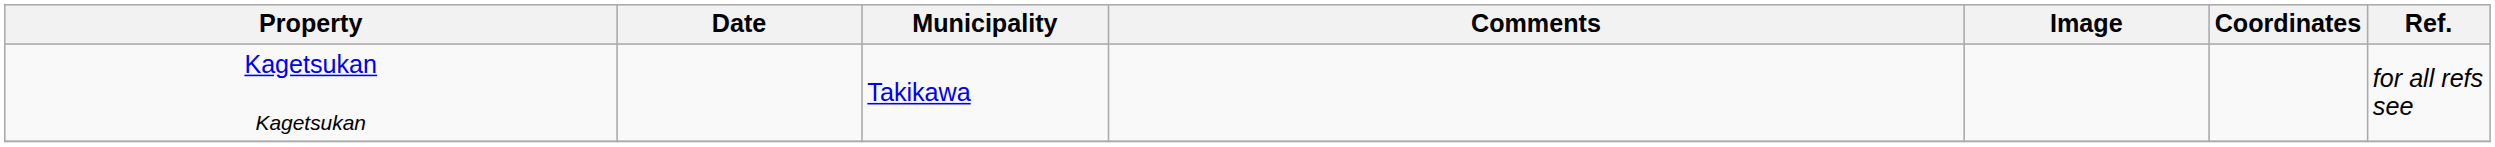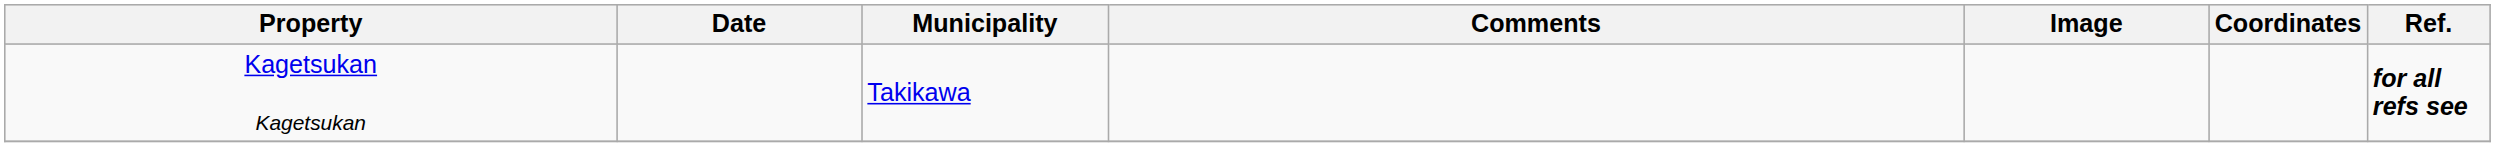(2428, 92) normal -> (2420, 92) bold
